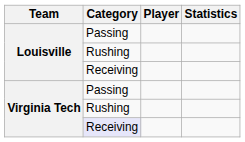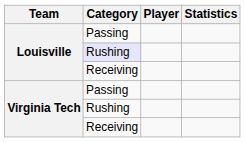(108, 52) no background -> (108, 52) lavender background
(112, 127) lavender background -> (112, 127) no background
